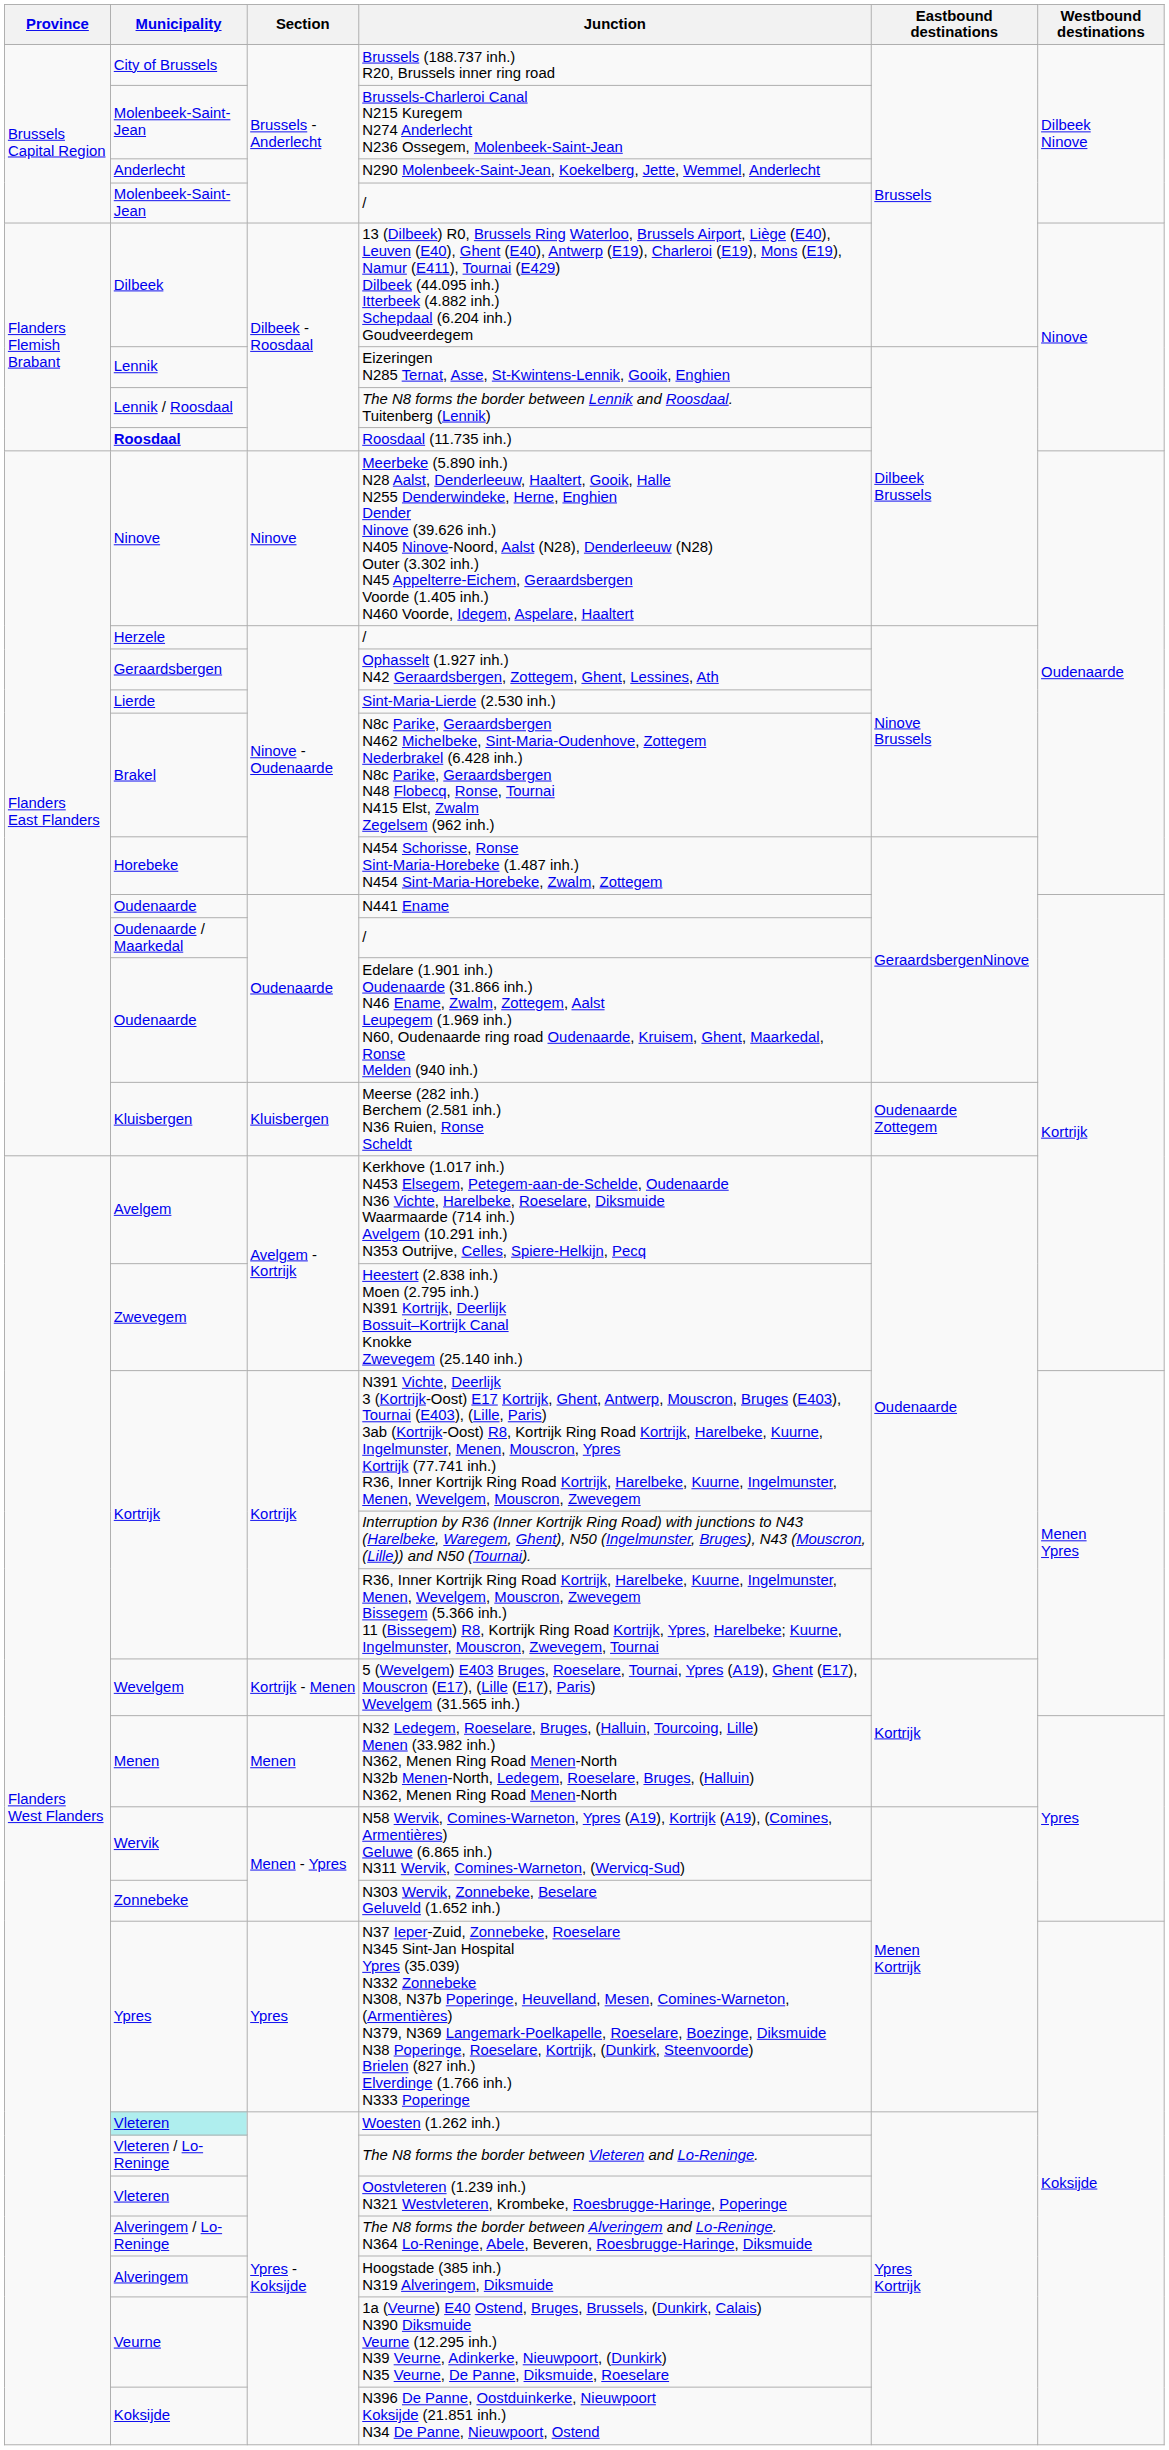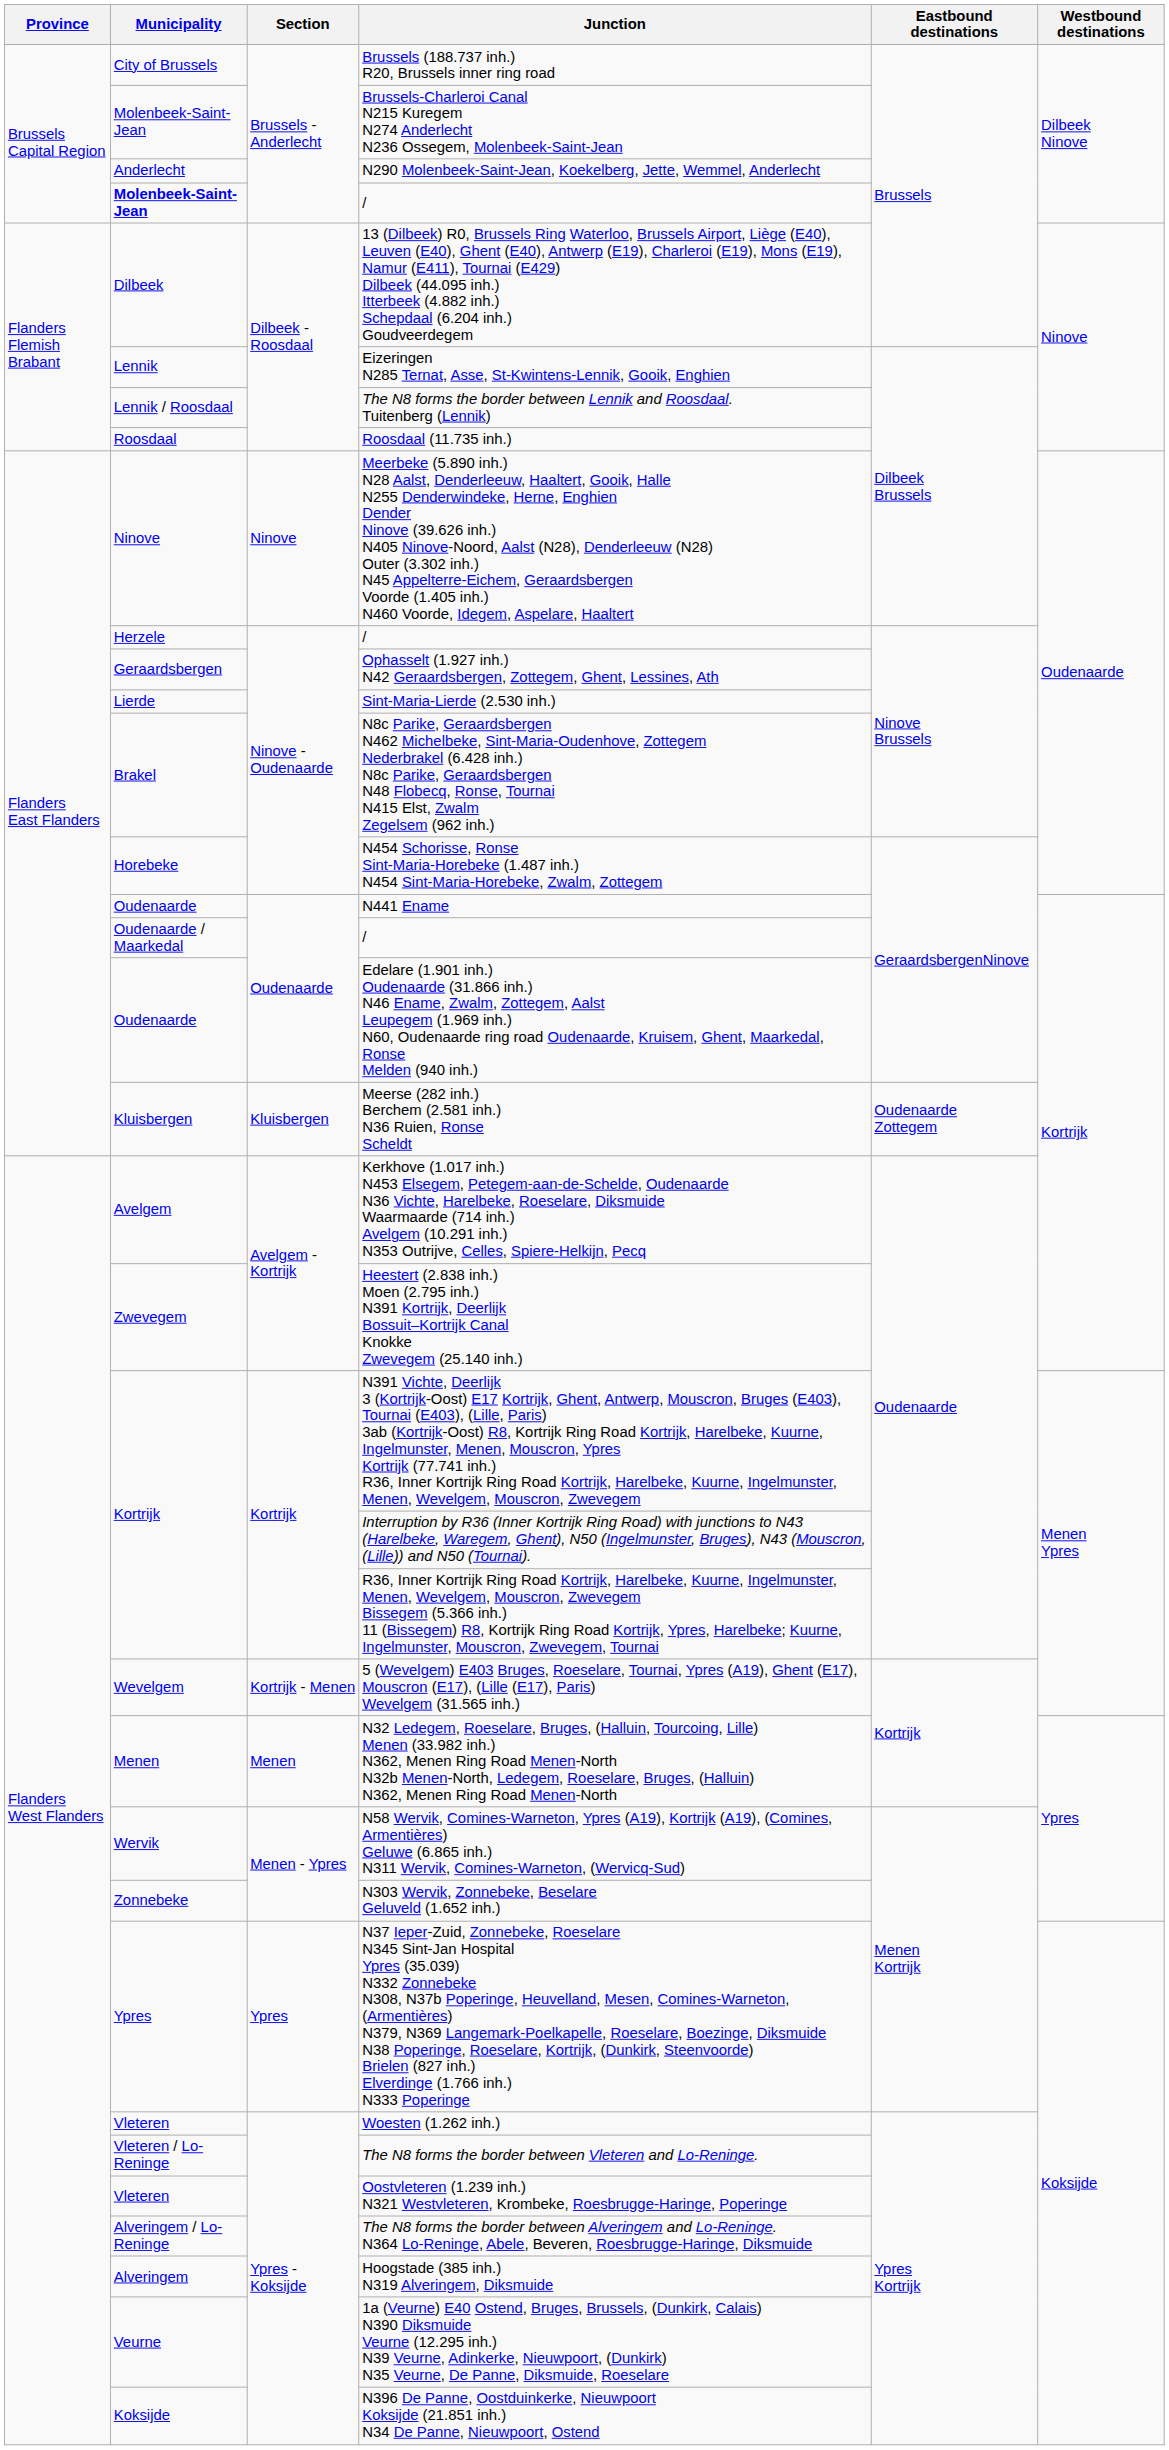(172, 202) normal -> (175, 202) bold
(147, 439) bold -> (145, 439) normal
(141, 2123) paleturquoise background -> (141, 2123) no background
